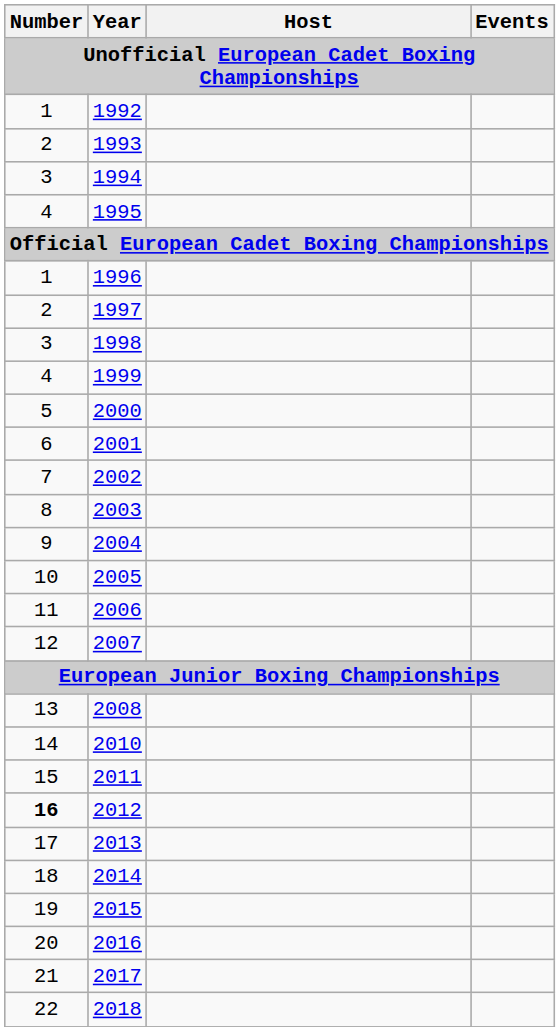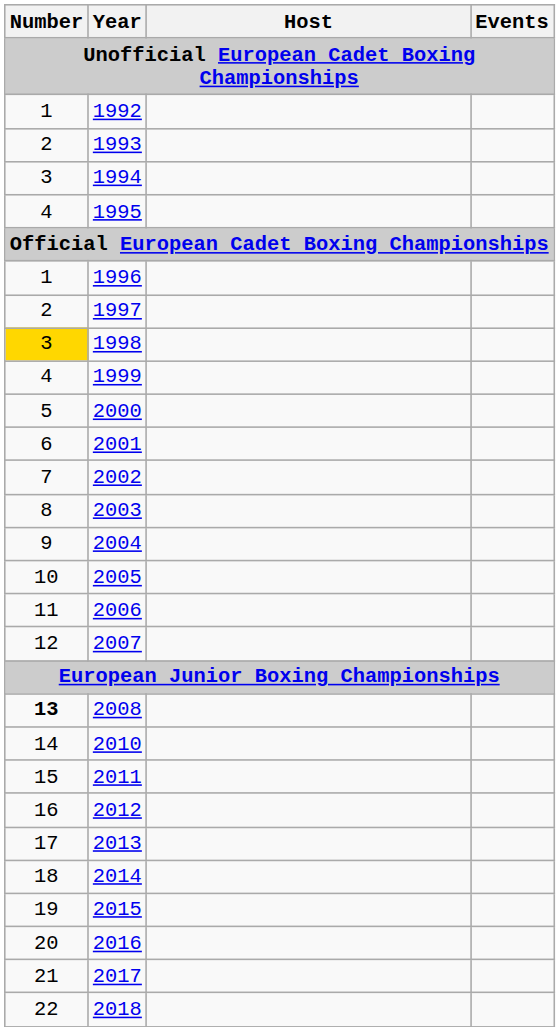(46, 344) no background -> (46, 344) gold background
(46, 710) normal -> (46, 710) bold
(46, 810) bold -> (46, 810) normal
